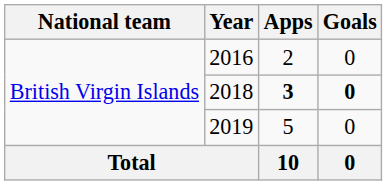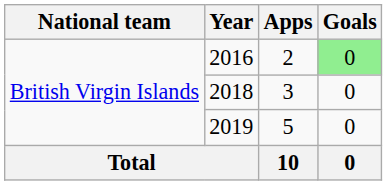(350, 57) no background -> (350, 57) lightgreen background
(288, 92) bold -> (288, 92) normal
(350, 92) bold -> (350, 92) normal
